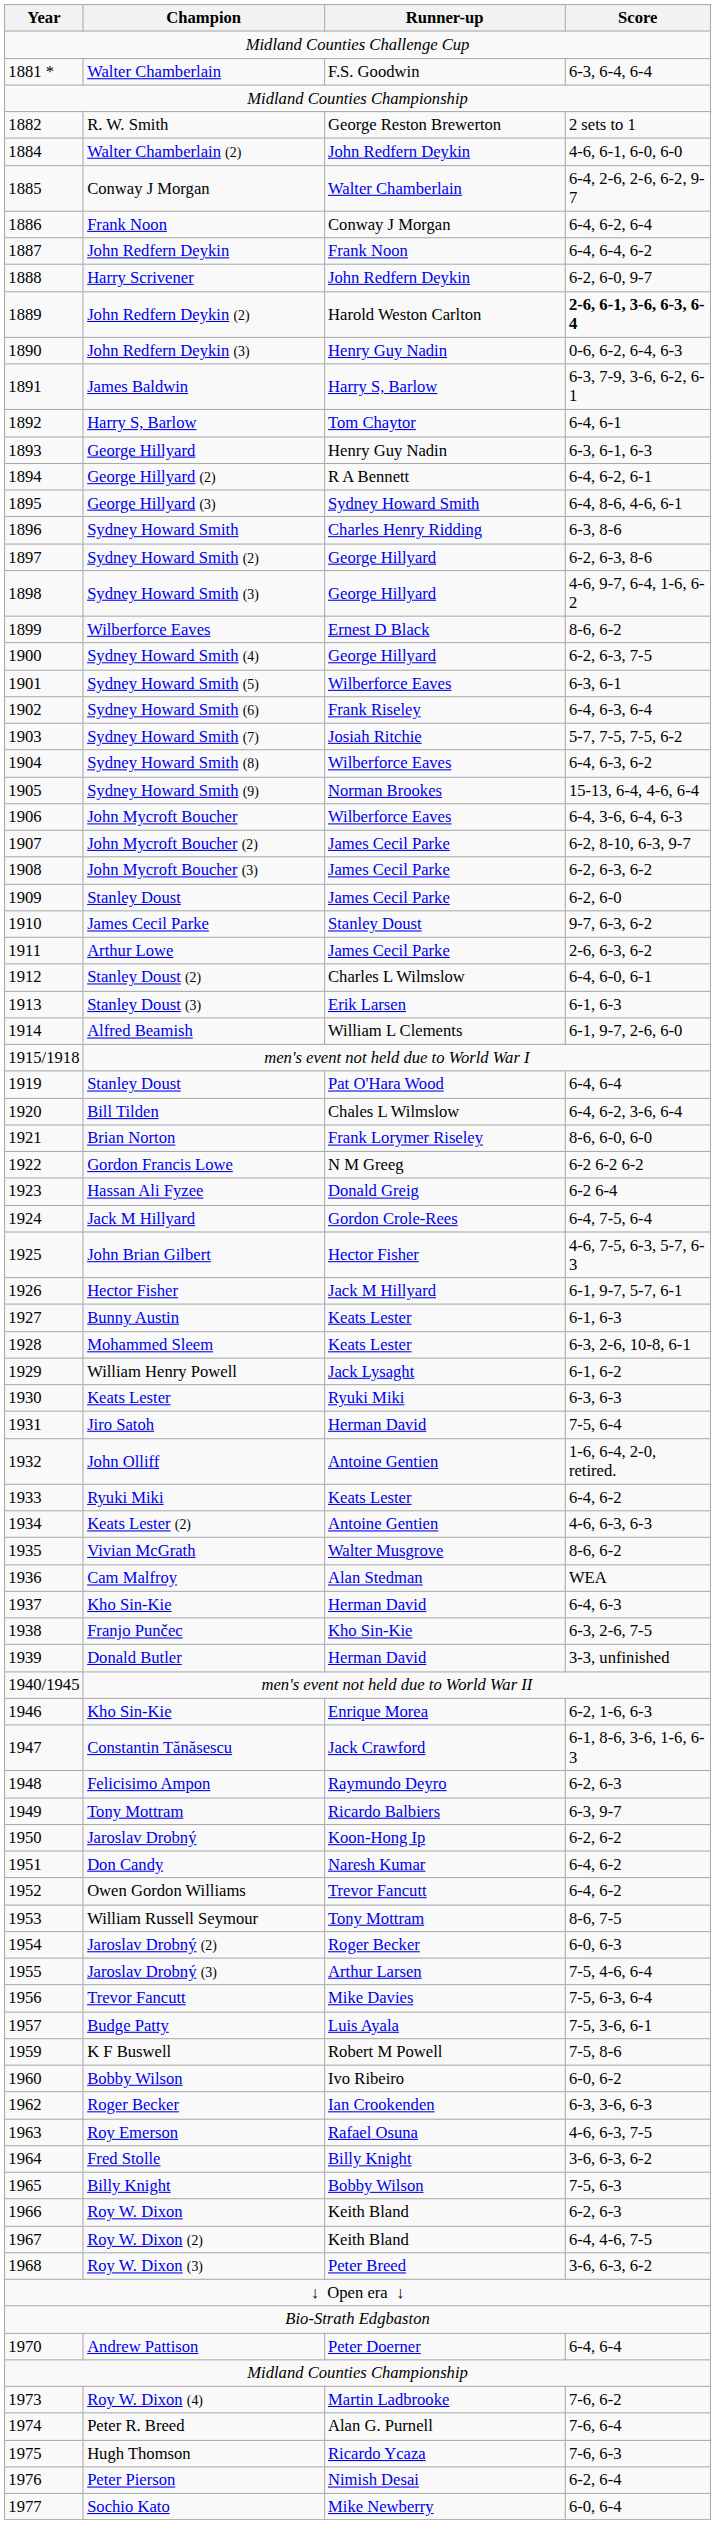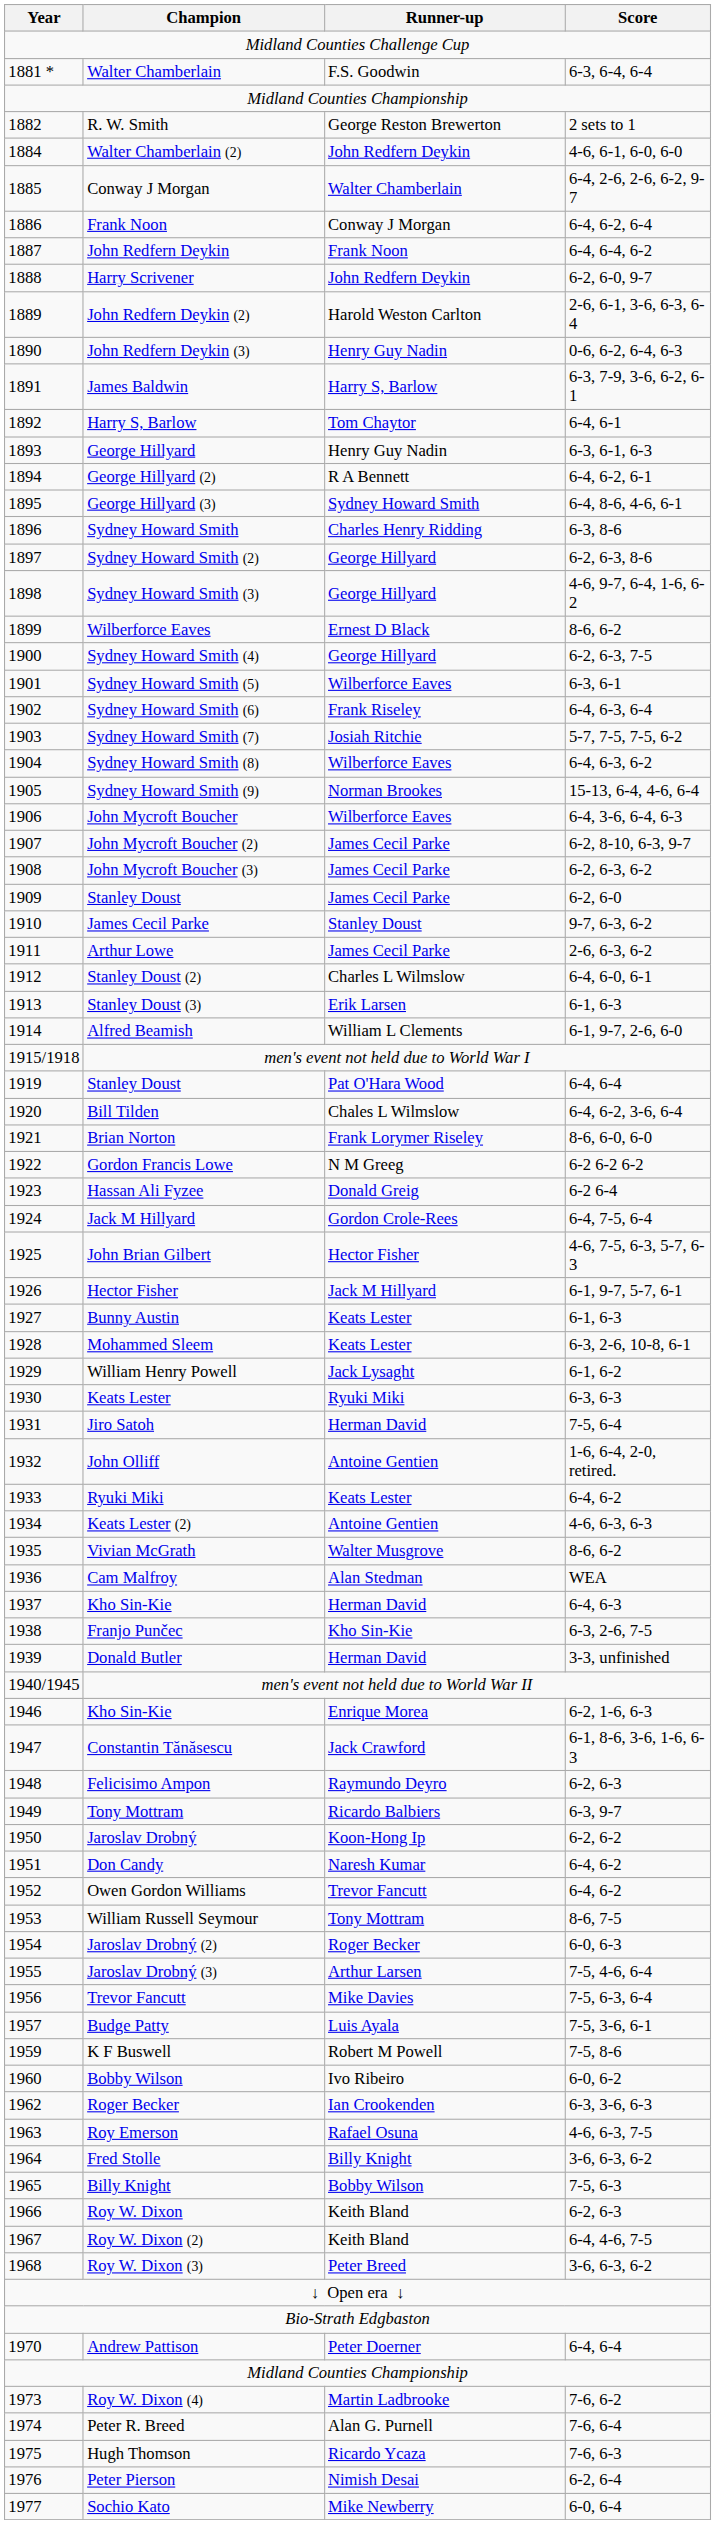(637, 313) bold -> (637, 313) normal
